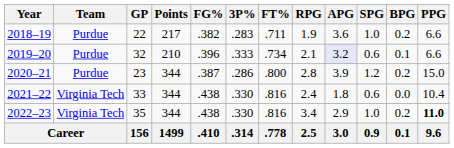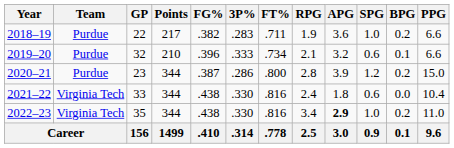(341, 53) lavender background -> (341, 53) no background
(341, 113) normal -> (341, 113) bold
(434, 113) bold -> (434, 113) normal
